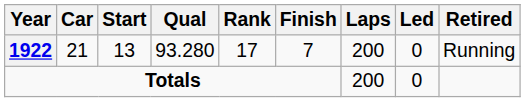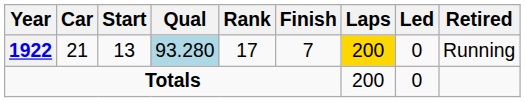(185, 50) no background -> (185, 50) lightblue background
(368, 50) no background -> (368, 50) gold background
